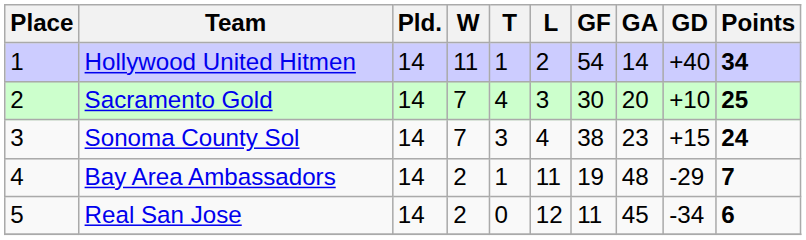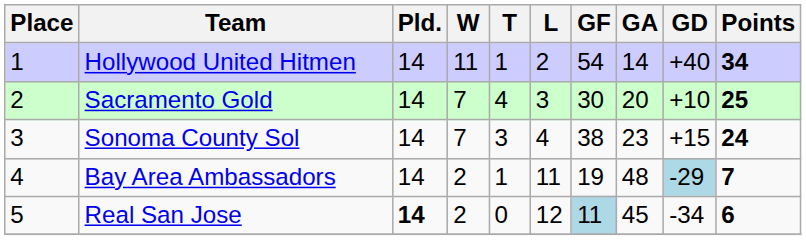(687, 176) no background -> (687, 176) lightblue background
(411, 215) normal -> (411, 215) bold
(590, 215) no background -> (590, 215) lightblue background
